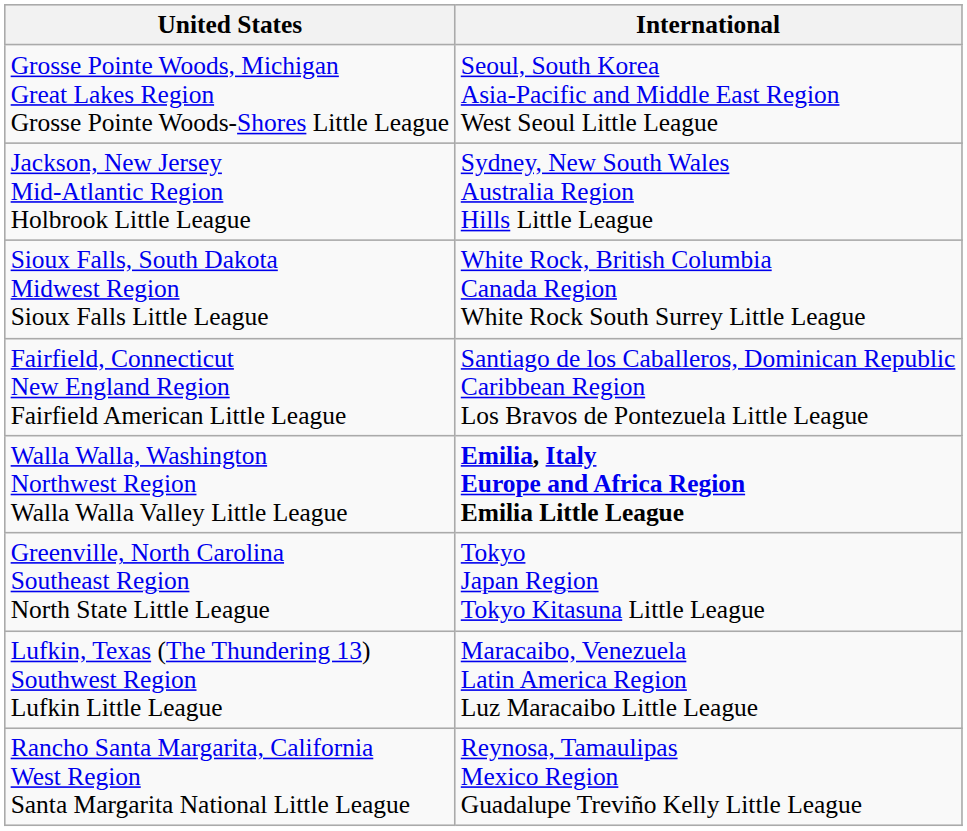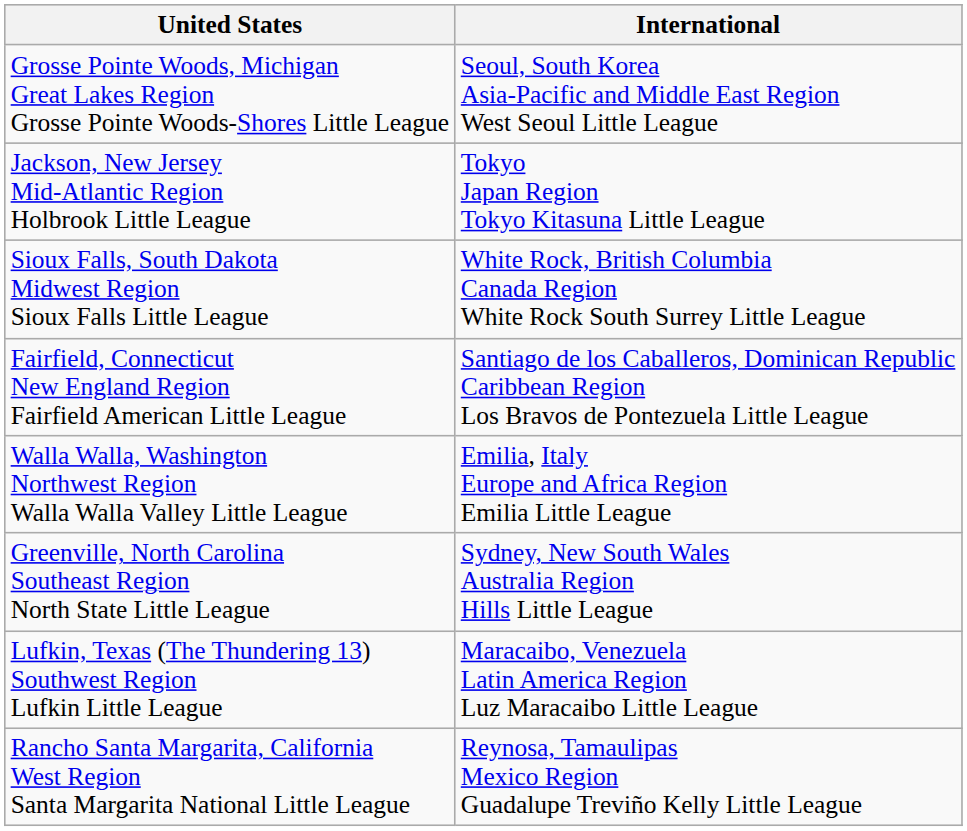(595, 191) Sydney, New South Wales Australia Region Hills Little League -> (613, 191) Tokyo Japan Region Tokyo Kitasuna Little League
(603, 483) bold -> (594, 483) normal
(613, 581) Tokyo Japan Region Tokyo Kitasuna Little League -> (595, 581) Sydney, New South Wales Australia Region Hills Little League
